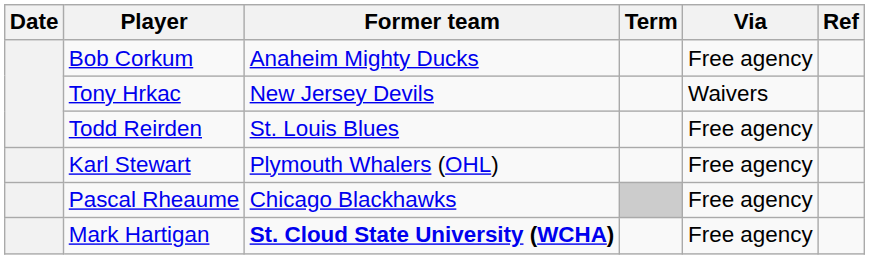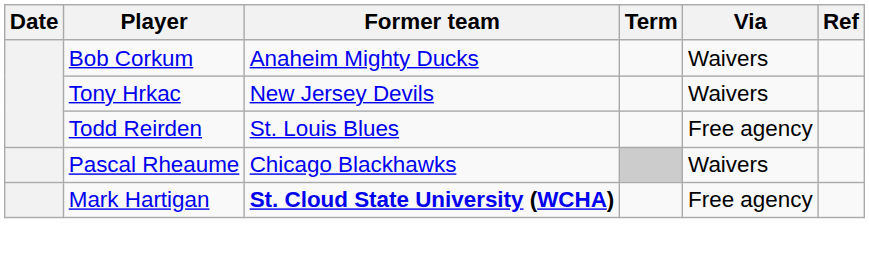(750, 57) Free agency -> (728, 57) Waivers
- row: (130, 164)
(750, 199) Free agency -> (728, 164) Waivers
